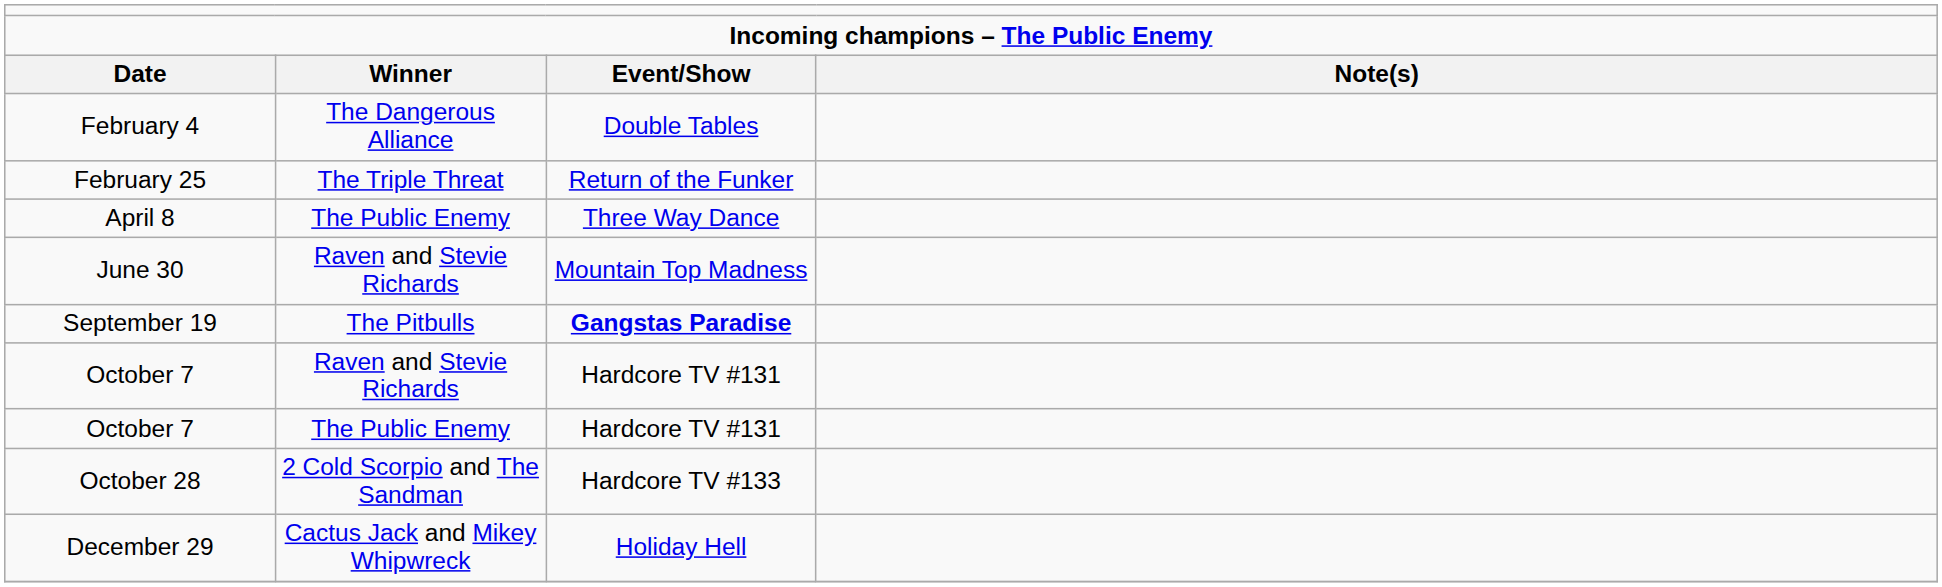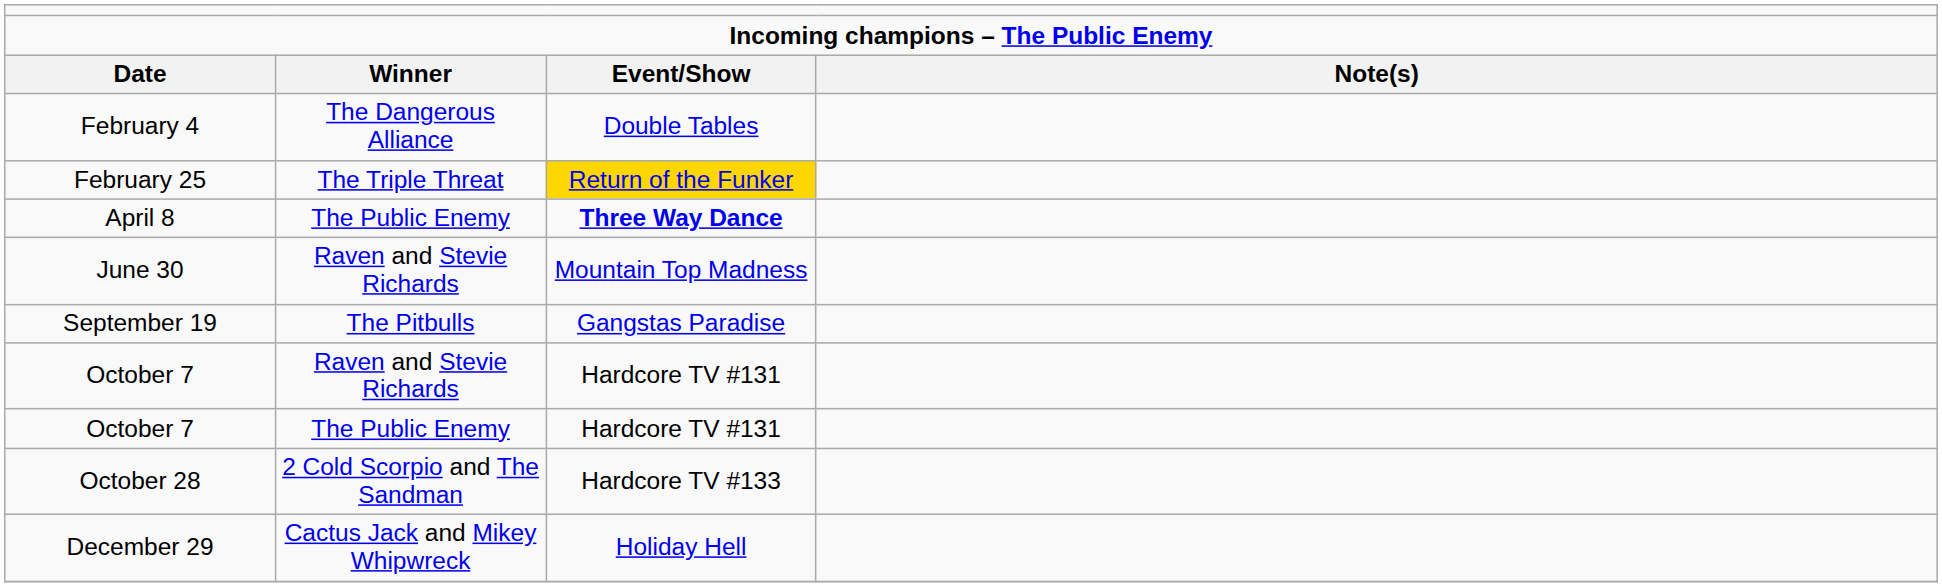(681, 179) no background -> (681, 179) gold background
(681, 218) normal -> (681, 218) bold
(681, 323) bold -> (681, 323) normal
